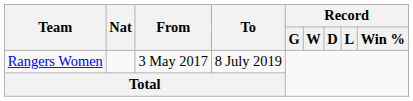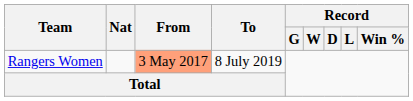(173, 61) no background -> (173, 61) lightsalmon background
